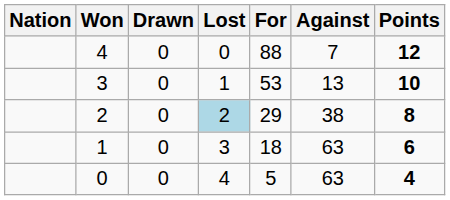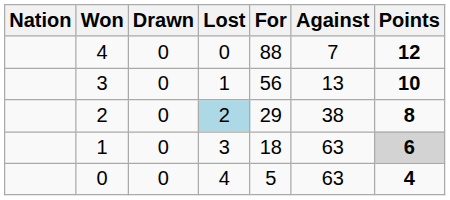(271, 83) 53 -> (271, 83) 56
(409, 147) no background -> (409, 147) lightgrey background
